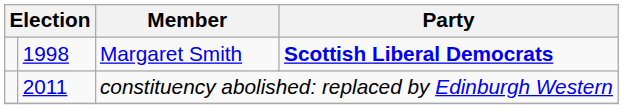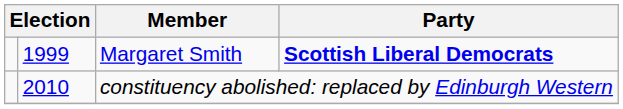(46, 53) 1998 -> (46, 53) 1999
(45, 86) 2011 -> (46, 86) 2010
